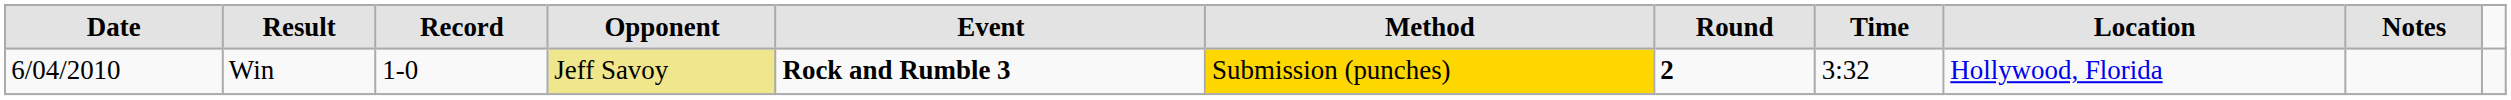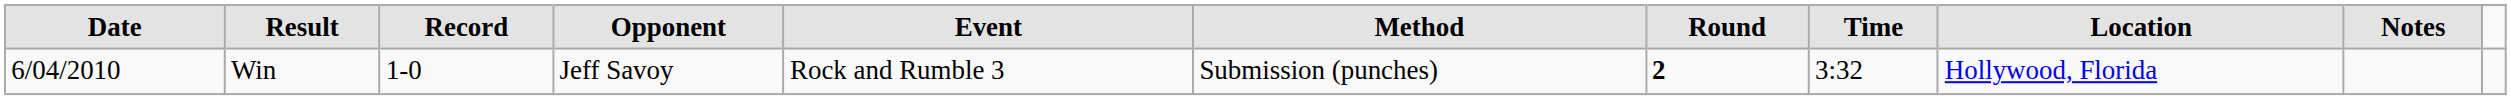(611, 70) khaki background -> (617, 70) no background
(897, 70) bold -> (897, 70) normal
(1331, 70) gold background -> (1319, 70) no background
